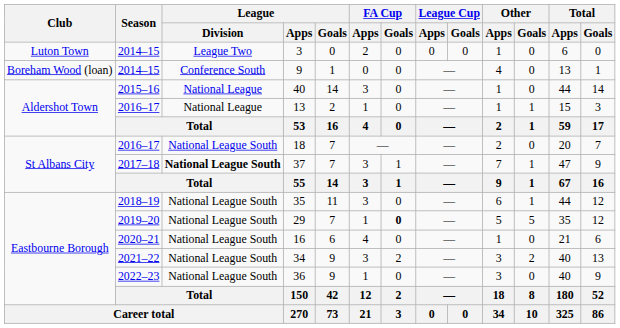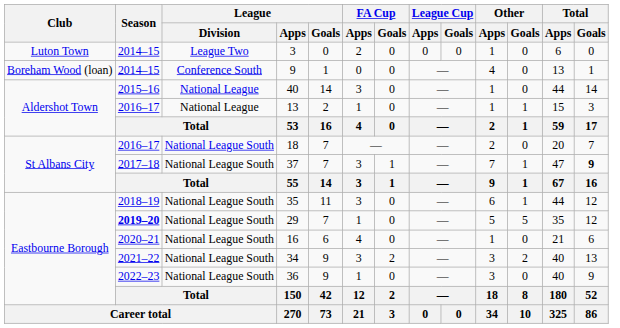(223, 164) bold -> (219, 164) normal
(598, 164) normal -> (591, 164) bold
(139, 220) normal -> (139, 220) bold
(399, 220) bold -> (392, 220) normal
